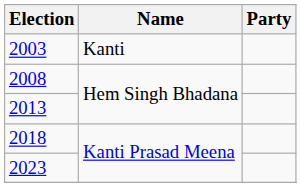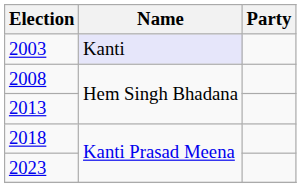(104, 49) no background -> (104, 49) lavender background
